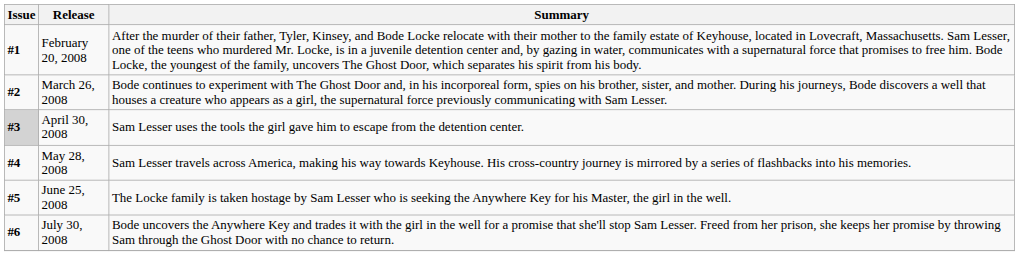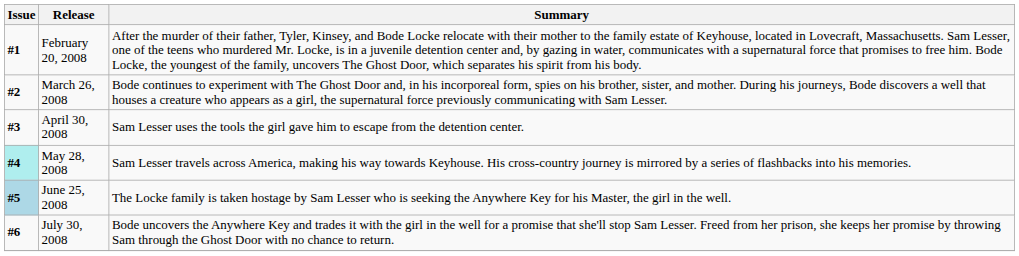(14, 127) lightgrey background -> (14, 127) no background
(14, 162) no background -> (14, 162) paleturquoise background
(14, 197) no background -> (14, 197) lightblue background
